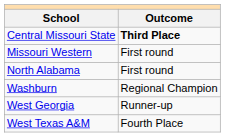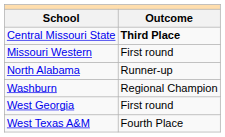(147, 70) First round -> (147, 70) Runner-up
(147, 105) Runner-up -> (147, 105) First round
